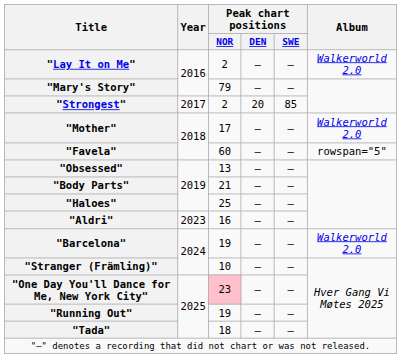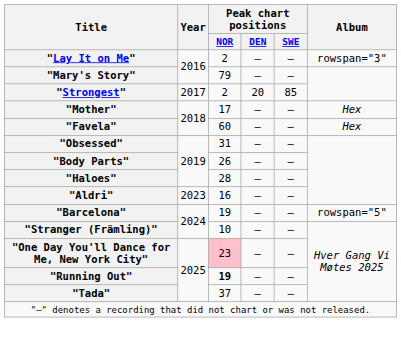(352, 64) Walkerworld 2.0 -> (352, 58) rowspan="3"
(352, 128) Walkerworld 2.0 -> (352, 110) Hex
(352, 151) rowspan="5" -> (352, 127) Hex
(225, 168) 13 -> (225, 144) 31
(225, 185) 21 -> (225, 161) 26
(225, 203) 25 -> (225, 178) 28
(352, 243) Walkerworld 2.0 -> (352, 213) rowspan="5"
(225, 313) normal -> (225, 276) bold
(225, 330) 18 -> (225, 293) 37
